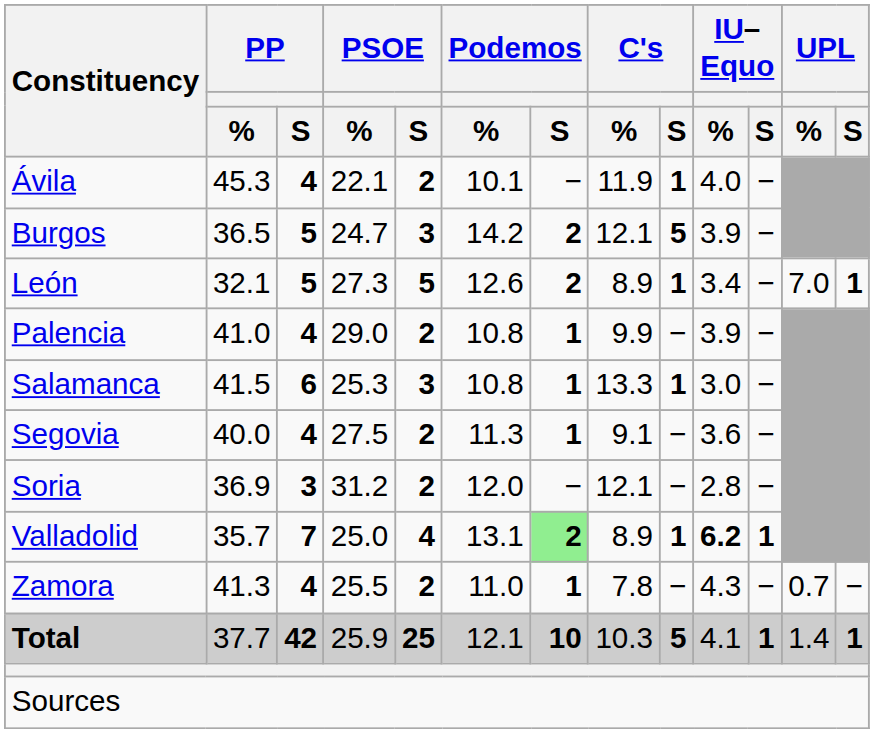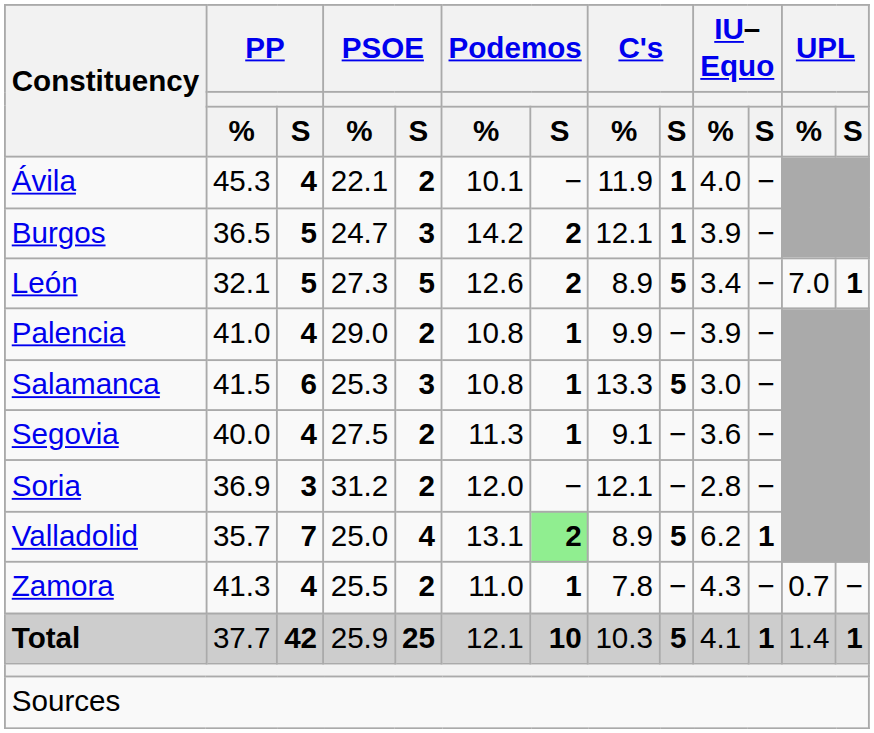(678, 232) 5 -> (678, 232) 1
(678, 283) 1 -> (678, 283) 5
(678, 384) 1 -> (678, 384) 5
(678, 536) 1 -> (678, 536) 5
(721, 536) bold -> (721, 536) normal
